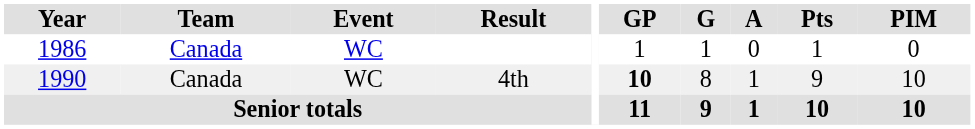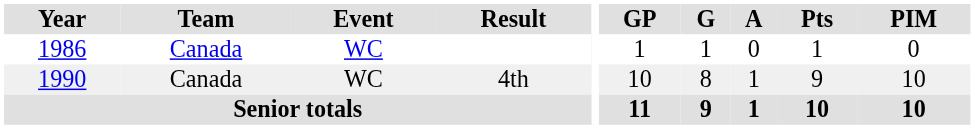(640, 79) bold -> (640, 79) normal
